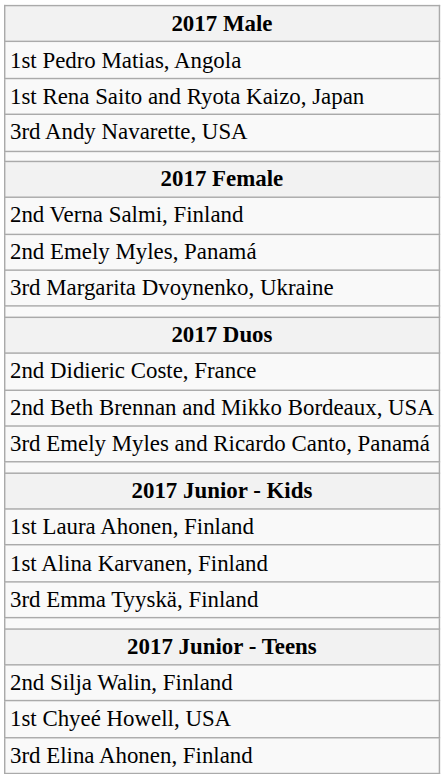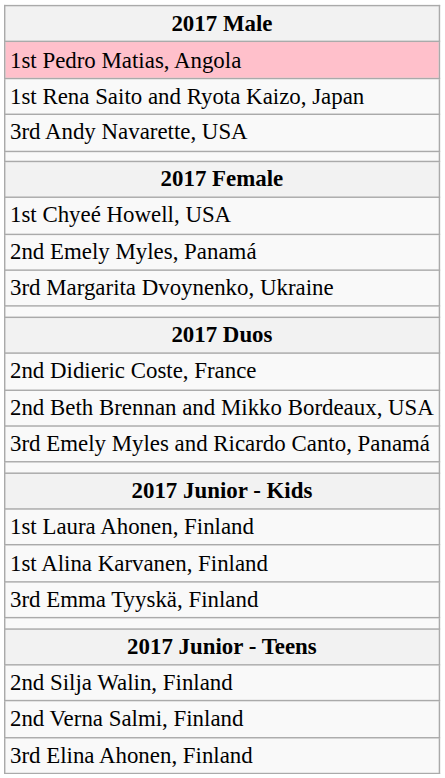(126, 59) no background -> (126, 59) pink background
(127, 215) 2nd Verna Salmi, Finland -> (121, 215) 1st Chyeé Howell, USA
(121, 718) 1st Chyeé Howell, USA -> (127, 718) 2nd Verna Salmi, Finland
